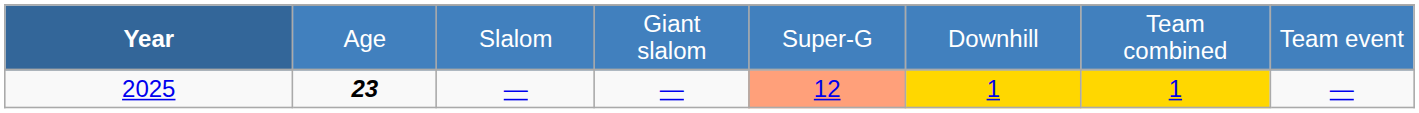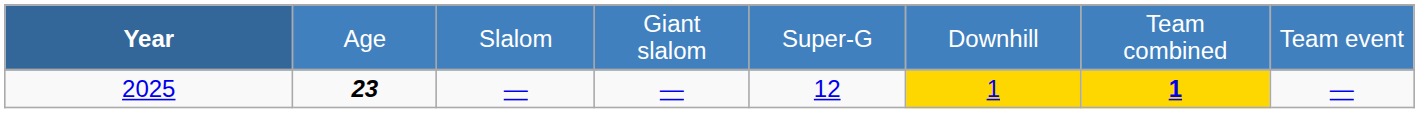(827, 89) lightsalmon background -> (827, 89) no background
(1175, 89) normal -> (1175, 89) bold
